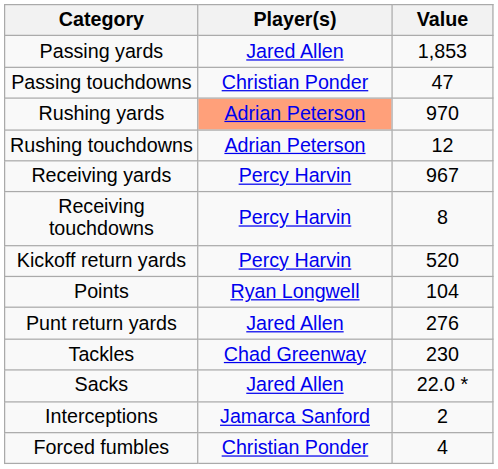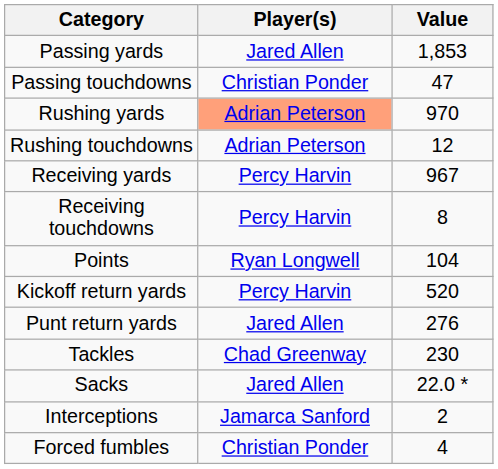rows swapped: (101, 291) <-> (101, 260)
